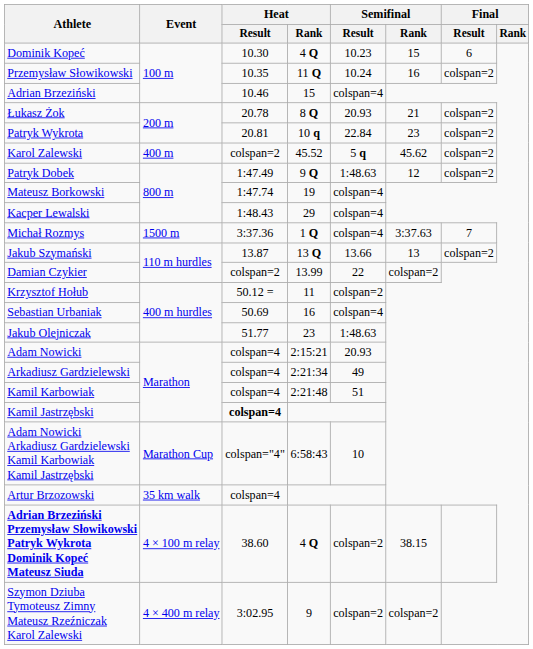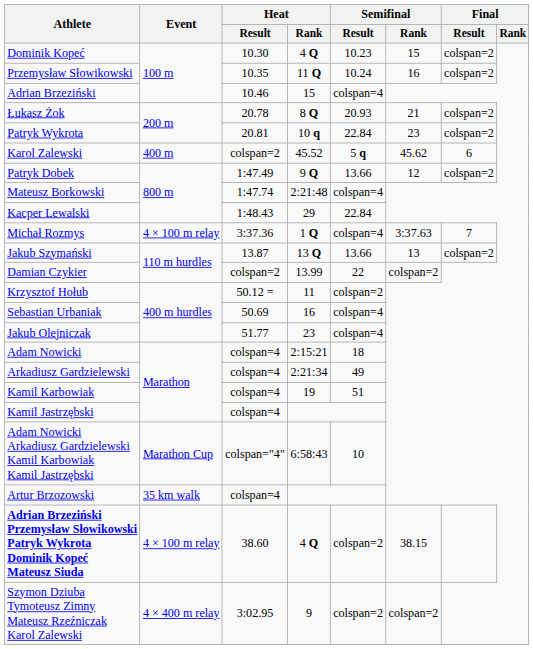(469, 53) 6 -> (469, 53) colspan=2
(469, 153) colspan=2 -> (469, 153) 6
(358, 173) 1:48.63 -> (358, 173) 13.66
(309, 193) 19 -> (309, 193) 2:21:48
(358, 213) colspan=4 -> (358, 213) 22.84
(161, 233) 1500 m -> (181, 233) 4 × 100 m relay
(358, 332) 1:48.63 -> (358, 332) colspan=4
(358, 352) 20.93 -> (358, 352) 18
(309, 392) 2:21:48 -> (309, 392) 19
(255, 412) bold -> (255, 412) normal
